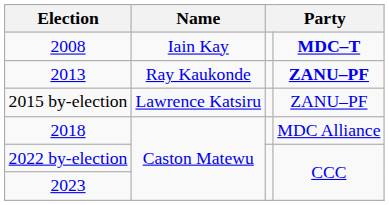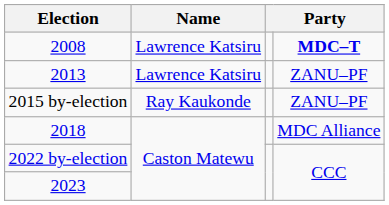(198, 46) Iain Kay -> (198, 46) Lawrence Katsiru
(198, 74) Ray Kaukonde -> (198, 74) Lawrence Katsiru
(329, 74) bold -> (329, 74) normal
(198, 102) Lawrence Katsiru -> (198, 102) Ray Kaukonde
